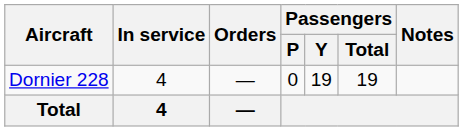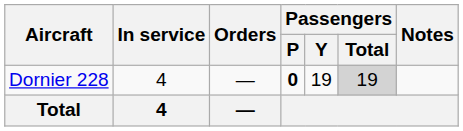(293, 79) normal -> (293, 79) bold
(367, 79) no background -> (367, 79) lightgrey background
